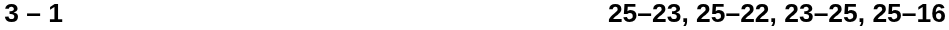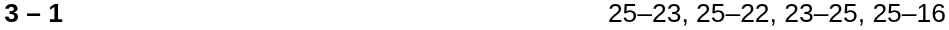(777, 12) bold -> (777, 12) normal
